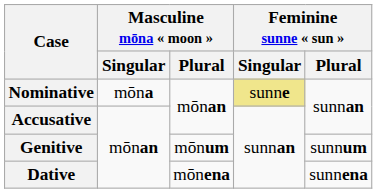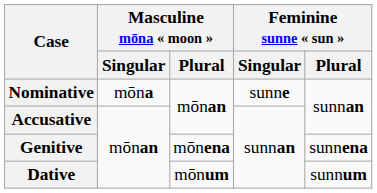(270, 92) khaki background -> (270, 92) no background
(202, 147) mōnum -> (202, 147) mōnena
(339, 147) sunnum -> (339, 147) sunnena
(202, 174) mōnena -> (202, 174) mōnum
(339, 174) sunnena -> (339, 174) sunnum
